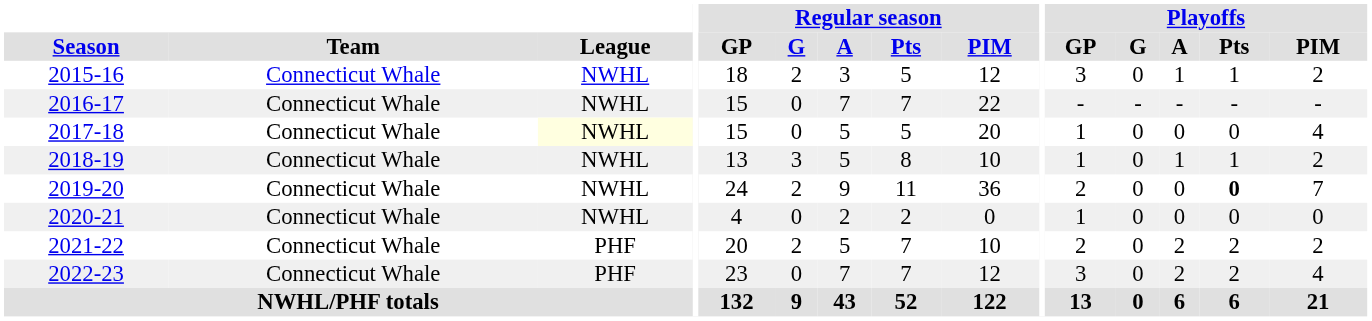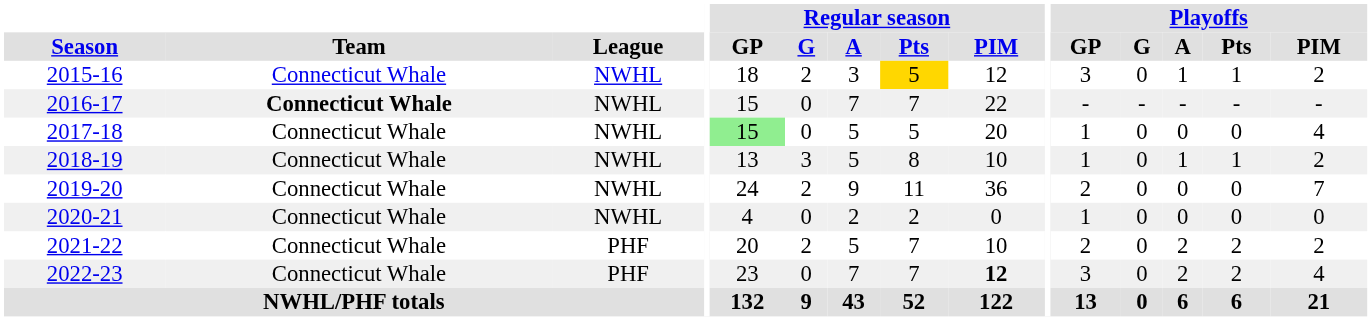(906, 74) no background -> (914, 74) gold background
(353, 103) normal -> (359, 103) bold
(615, 131) lightyellow background -> (628, 131) no background
(736, 131) no background -> (747, 131) lightgreen background
(1234, 188) bold -> (1236, 188) normal
(990, 273) normal -> (996, 273) bold
